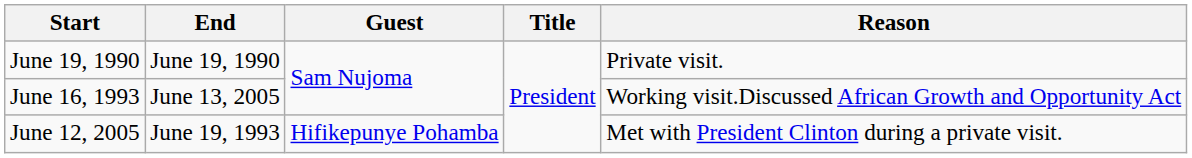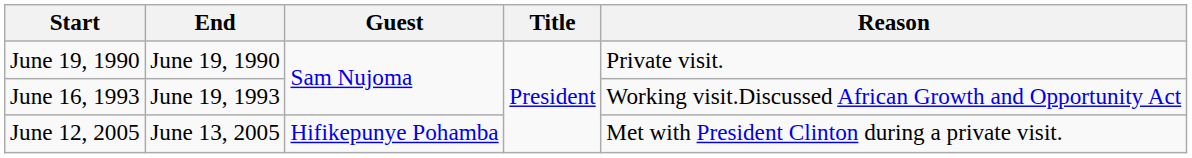(215, 96) June 13, 2005 -> (215, 96) June 19, 1993
(215, 133) June 19, 1993 -> (215, 133) June 13, 2005
